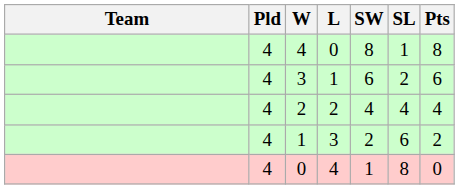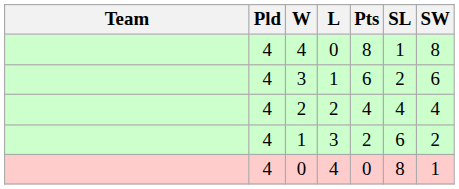columns swapped: (369, 19) <-> (437, 19)
